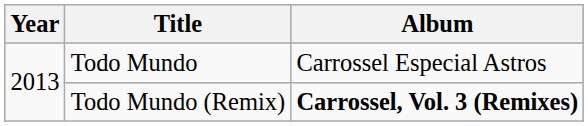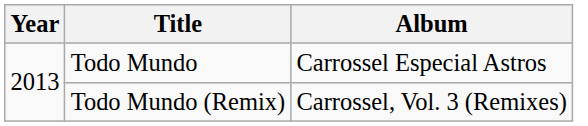(437, 101) bold -> (432, 101) normal
